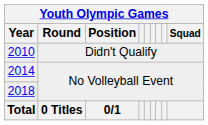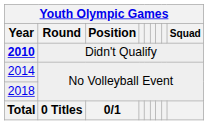(21, 52) normal -> (21, 52) bold
